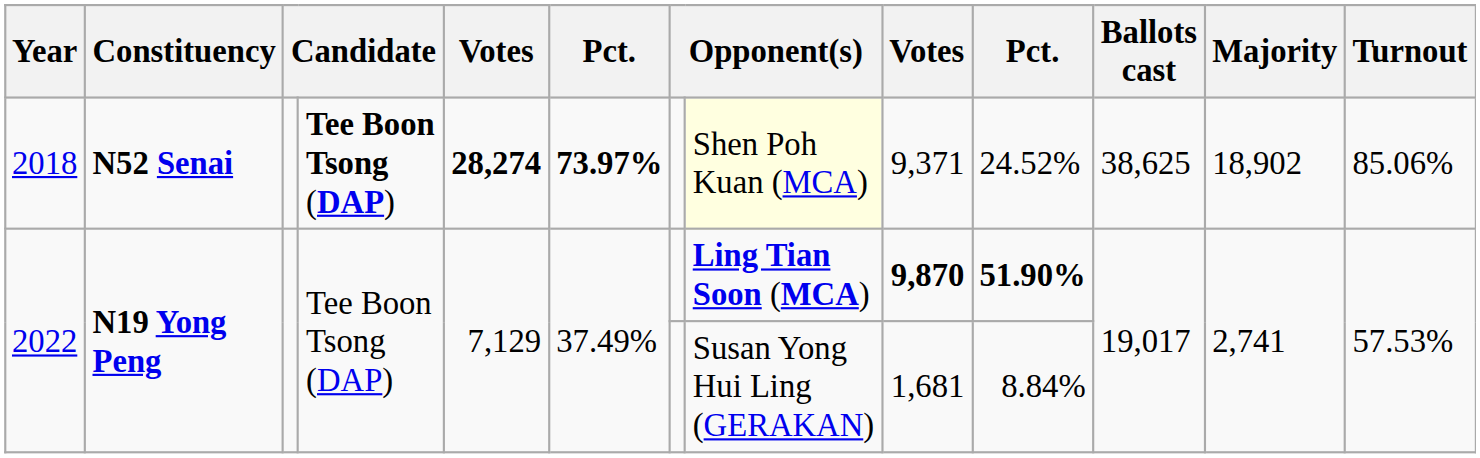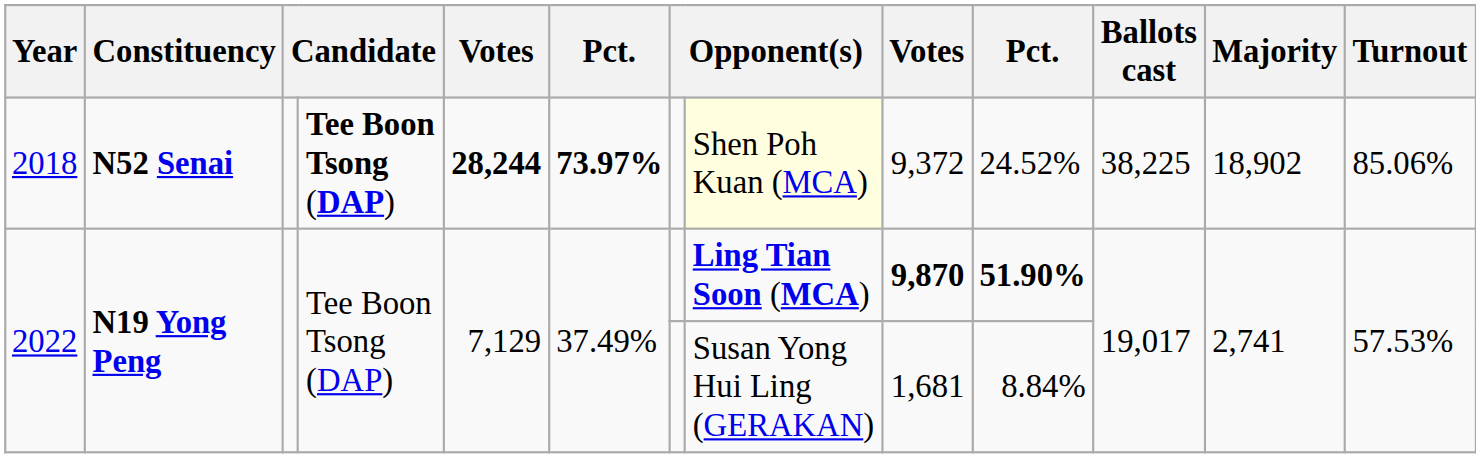(496, 162) 28,274 -> (496, 162) 28,244
(928, 162) 9,371 -> (928, 162) 9,372
(1146, 162) 38,625 -> (1146, 162) 38,225
